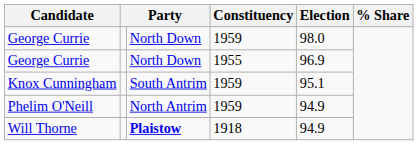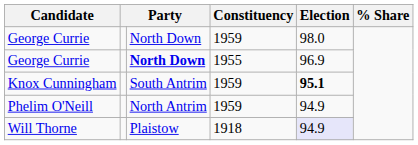(165, 60) normal -> (167, 60) bold
(312, 83) normal -> (312, 83) bold
(155, 128) bold -> (154, 128) normal
(312, 128) no background -> (312, 128) lavender background
